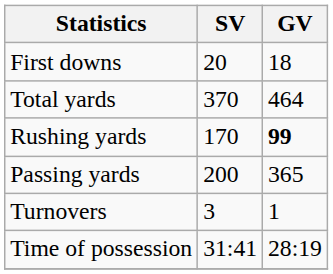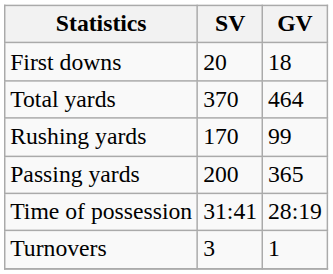(280, 136) bold -> (280, 136) normal
rows swapped: (58, 211) <-> (101, 249)
